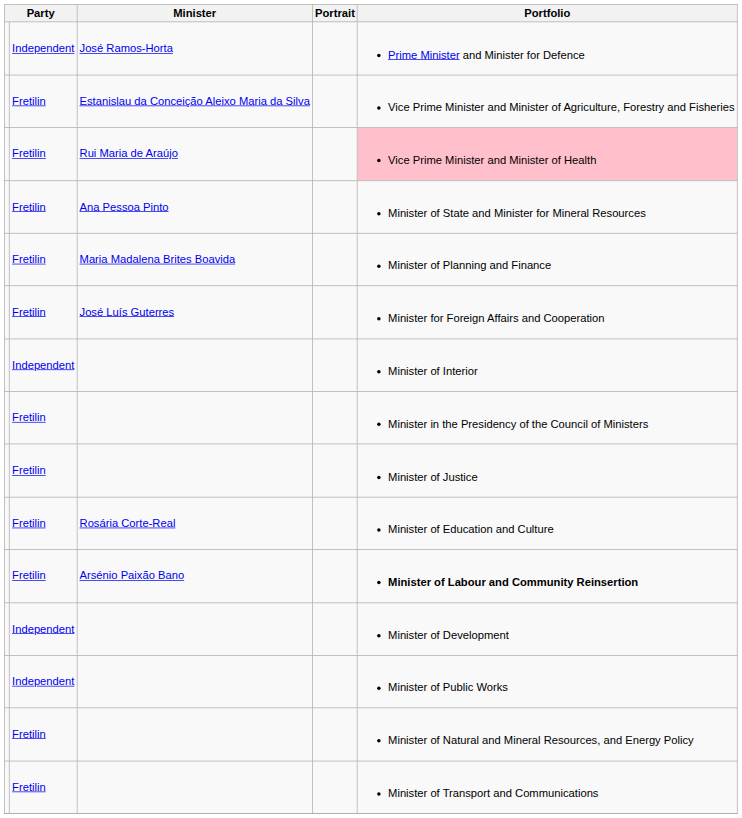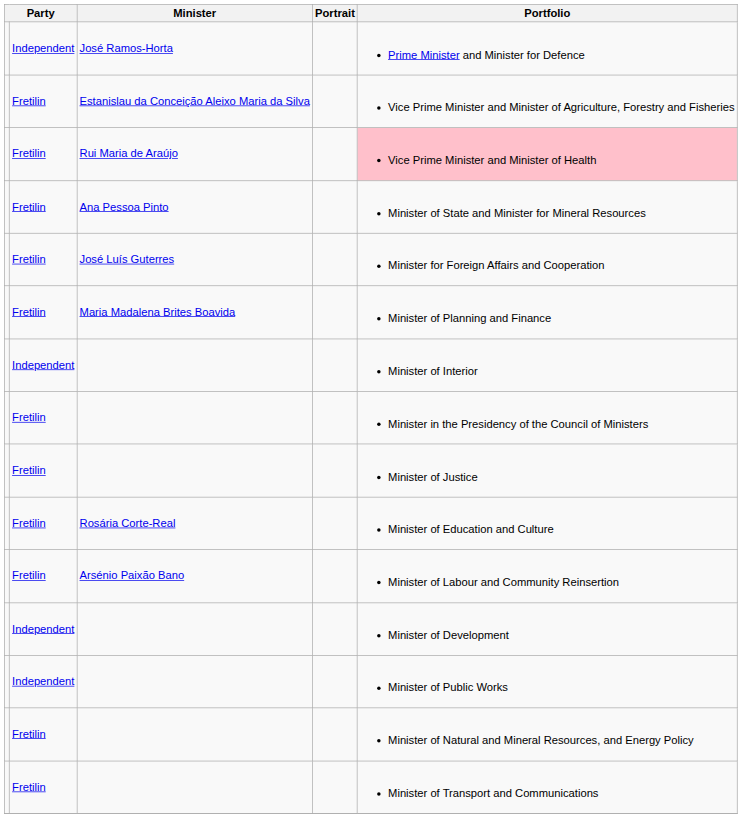rows swapped: (29, 259) <-> (29, 312)
(547, 582) bold -> (547, 582) normal
